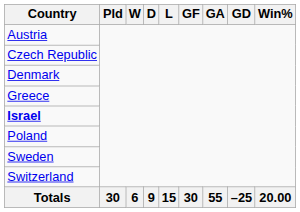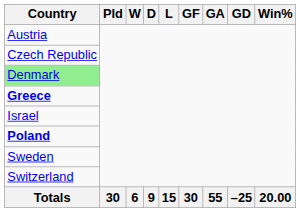(33, 75) no background -> (33, 75) lightgreen background
(28, 95) normal -> (29, 95) bold
(24, 116) bold -> (23, 116) normal
(27, 136) normal -> (29, 136) bold
